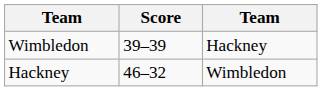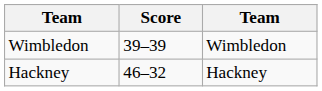(237, 45) Hackney -> (246, 45) Wimbledon
(246, 72) Wimbledon -> (237, 72) Hackney
